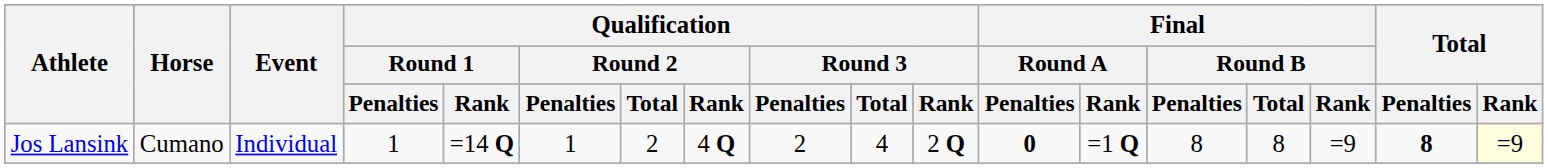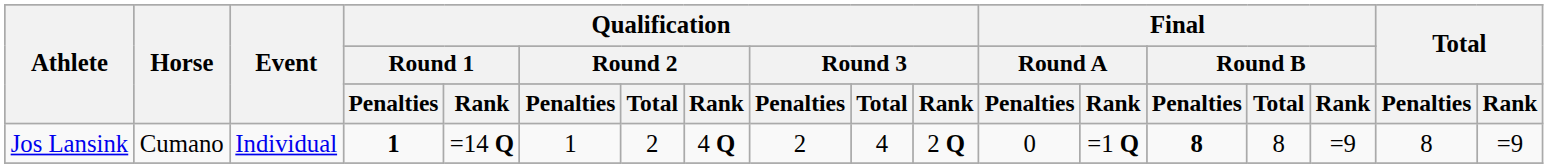(393, 143) normal -> (393, 143) bold
(1030, 143) bold -> (1030, 143) normal
(1197, 143) normal -> (1197, 143) bold
(1426, 143) bold -> (1426, 143) normal
(1510, 143) lightyellow background -> (1510, 143) no background
